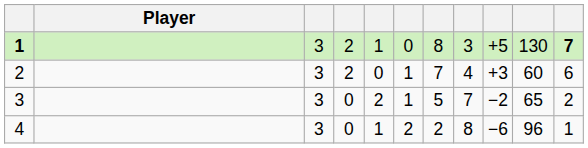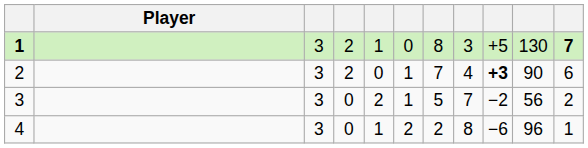(498, 73) normal -> (498, 73) bold
(533, 73) 60 -> (533, 73) 90
(533, 101) 65 -> (533, 101) 56
